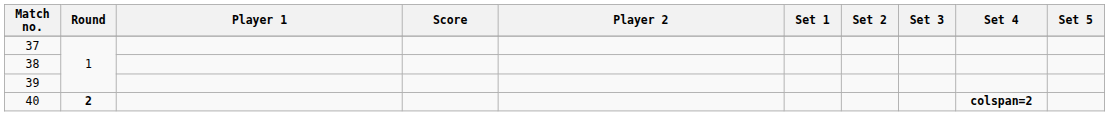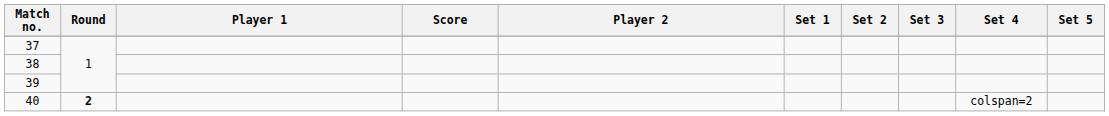(1001, 102) bold -> (1001, 102) normal
